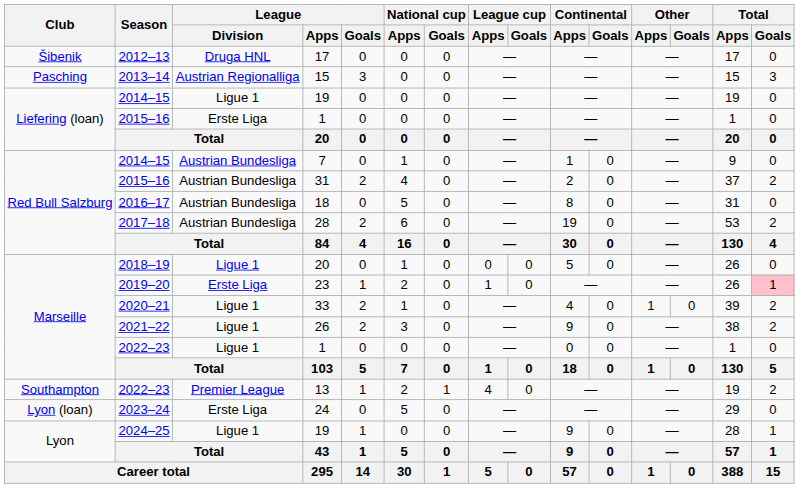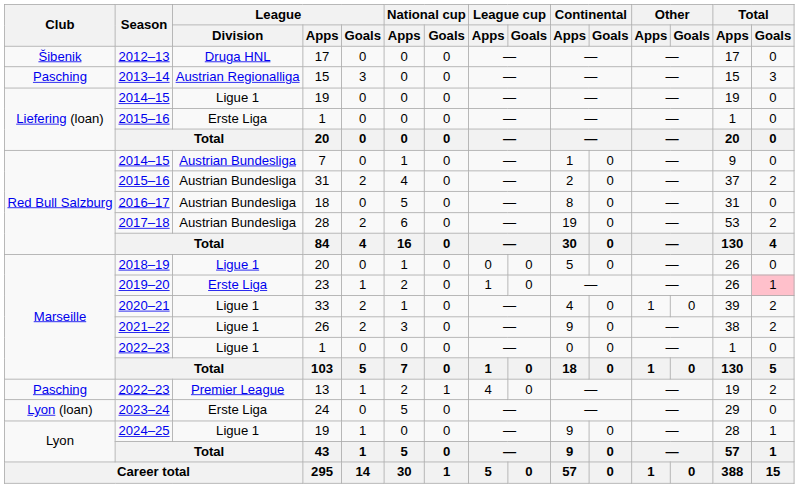(60, 389) Southampton -> (60, 389) Pasching
